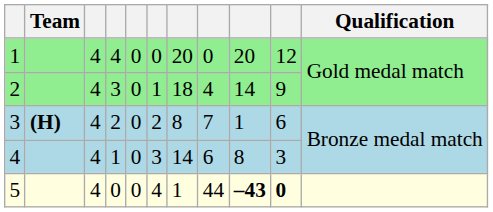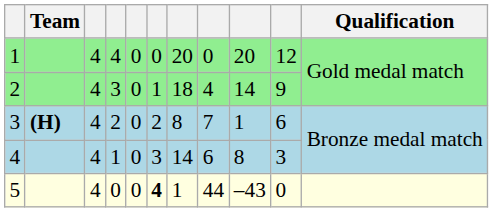(157, 190) normal -> (157, 190) bold
(250, 190) bold -> (250, 190) normal
(281, 190) bold -> (281, 190) normal
